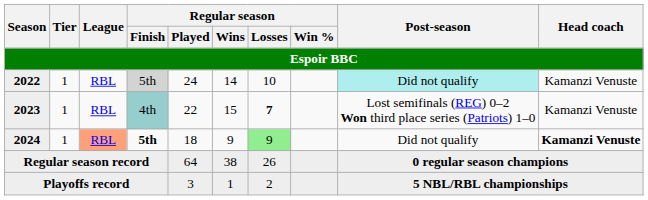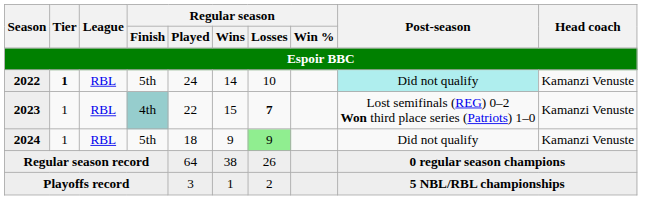(65, 81) normal -> (65, 81) bold
(148, 81) lightgrey background -> (148, 81) no background
(103, 140) lightsalmon background -> (103, 140) no background
(148, 140) bold -> (148, 140) normal
(591, 140) bold -> (588, 140) normal
